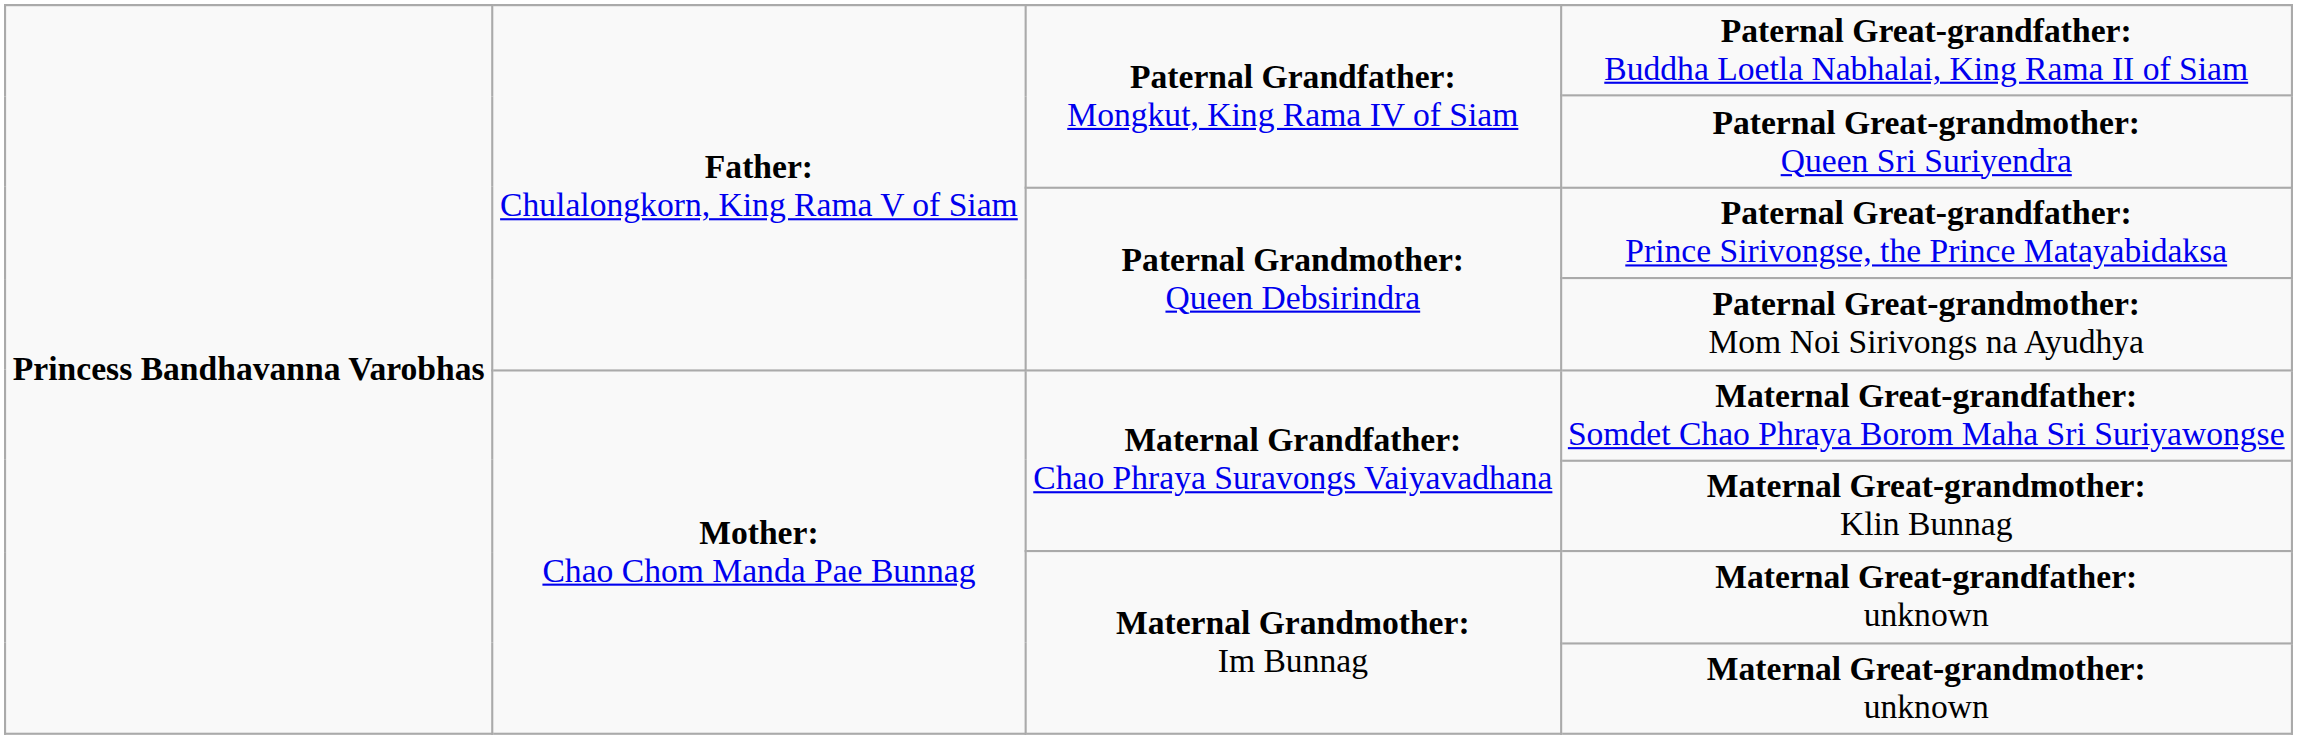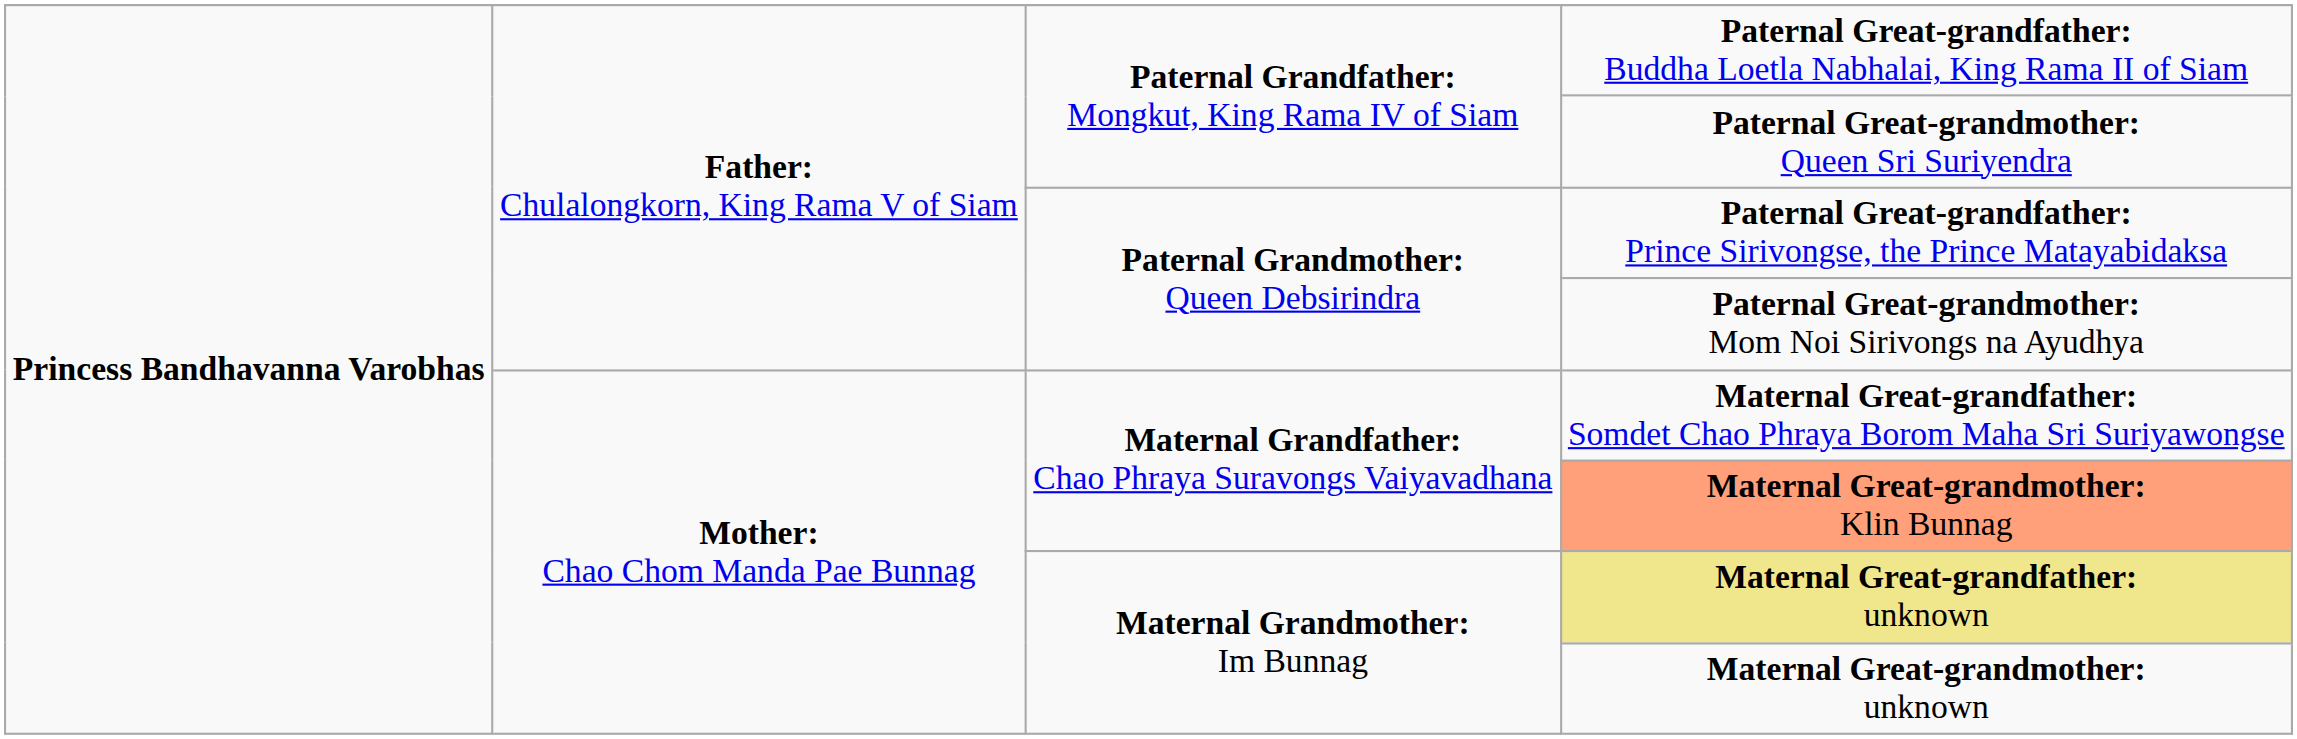(1926, 505) no background -> (1926, 505) lightsalmon background
(1926, 596) no background -> (1926, 596) khaki background
